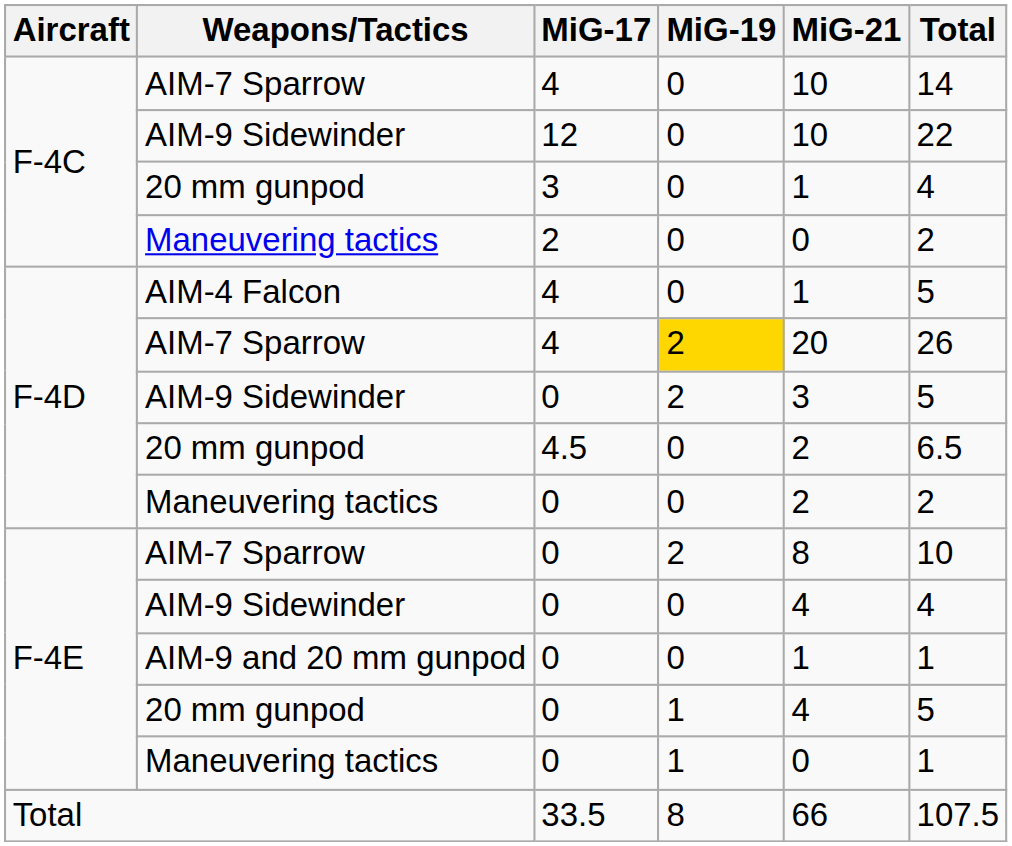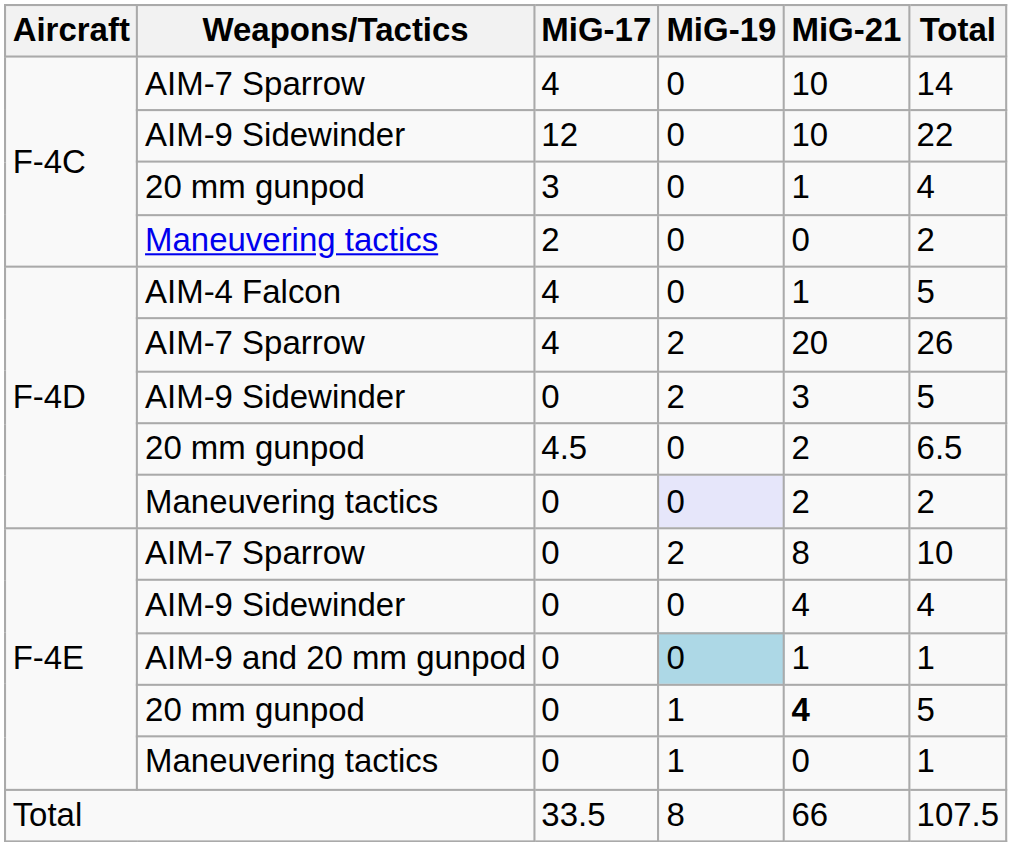(676, 344) gold background -> (676, 344) no background
(676, 501) no background -> (676, 501) lavender background
(676, 657) no background -> (676, 657) lightblue background
(801, 710) normal -> (801, 710) bold
